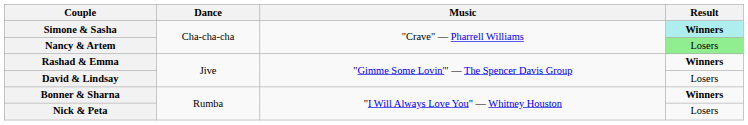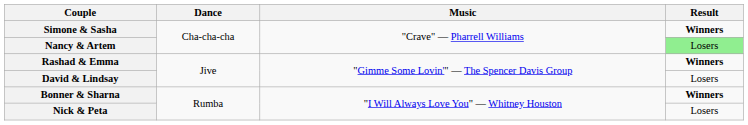(704, 29) paleturquoise background -> (704, 29) no background
